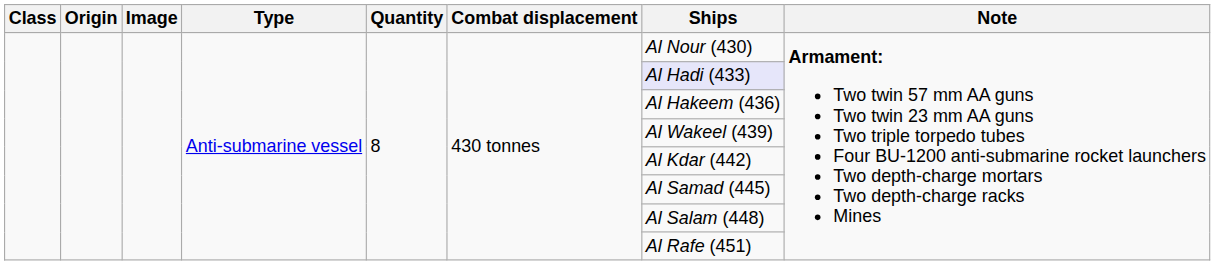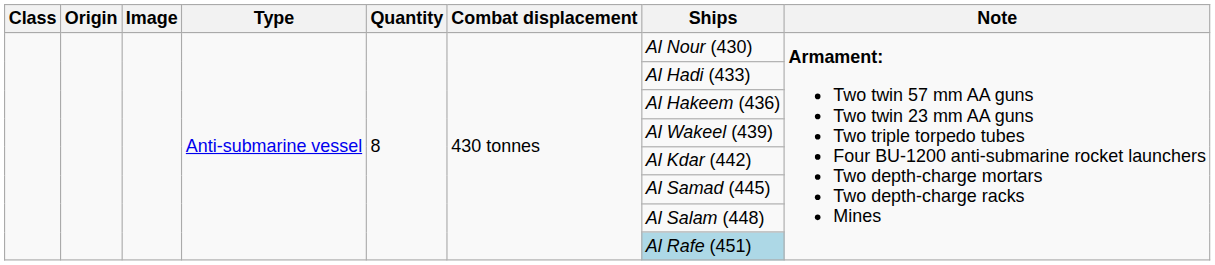(698, 75) lavender background -> (698, 75) no background
(699, 246) no background -> (699, 246) lightblue background
